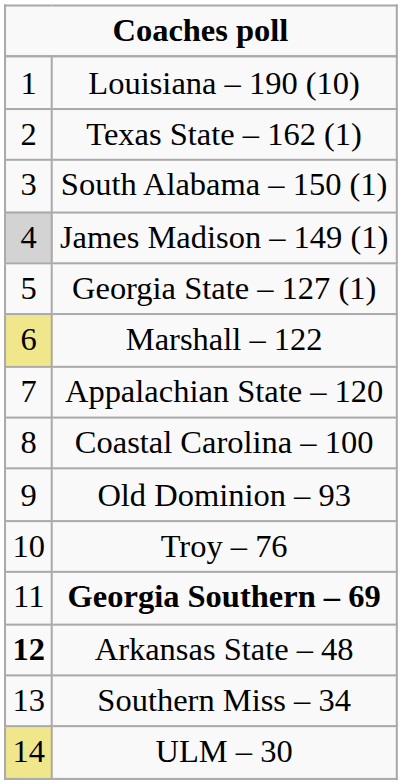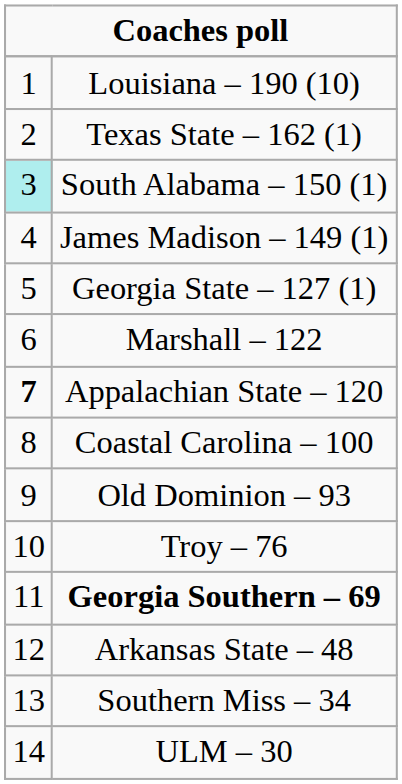(29, 185) no background -> (29, 185) paleturquoise background
(29, 236) lightgrey background -> (29, 236) no background
(29, 339) khaki background -> (29, 339) no background
(29, 391) normal -> (29, 391) bold
(29, 648) bold -> (29, 648) normal
(29, 751) khaki background -> (29, 751) no background
